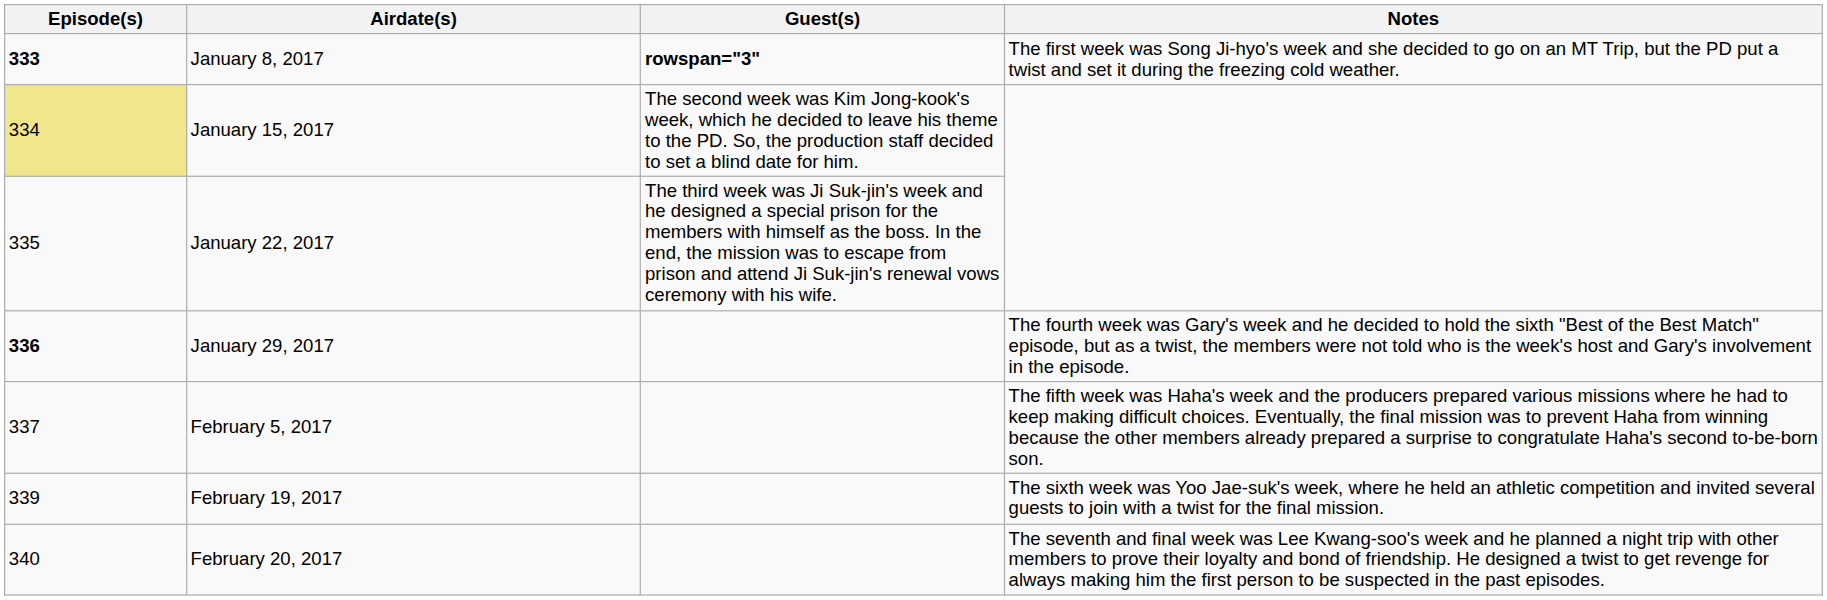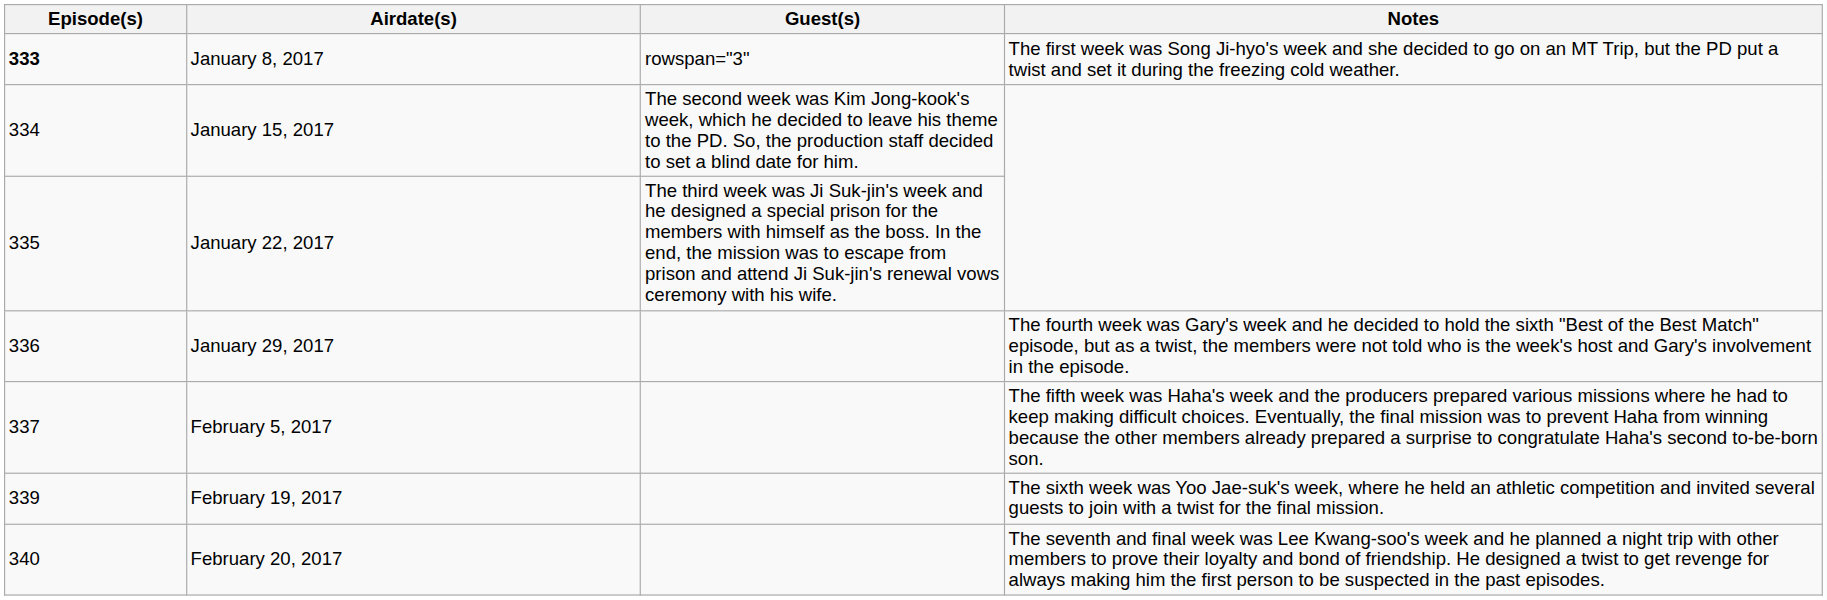(703, 59) bold -> (697, 59) normal
(24, 130) khaki background -> (24, 130) no background
(24, 345) bold -> (24, 345) normal
